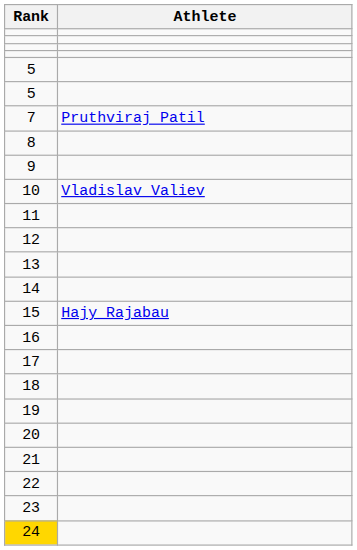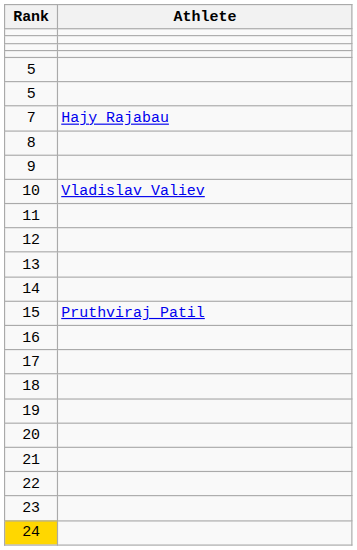(133, 118) Pruthviraj Patil -> (115, 118) Hajy Rajabau
(115, 313) Hajy Rajabau -> (133, 313) Pruthviraj Patil
